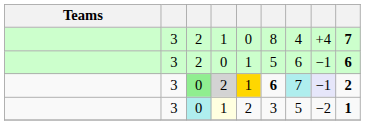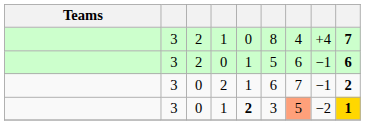(199, 85) lightgreen background -> (199, 85) no background
(224, 85) lightgrey background -> (224, 85) no background
(249, 85) gold background -> (249, 85) no background
(273, 85) bold -> (273, 85) normal
(298, 85) paleturquoise background -> (298, 85) no background
(323, 85) lavender background -> (323, 85) no background
(199, 108) paleturquoise background -> (199, 108) no background
(224, 108) lightyellow background -> (224, 108) no background
(249, 108) normal -> (249, 108) bold
(298, 108) no background -> (298, 108) lightsalmon background
(348, 108) no background -> (348, 108) gold background
